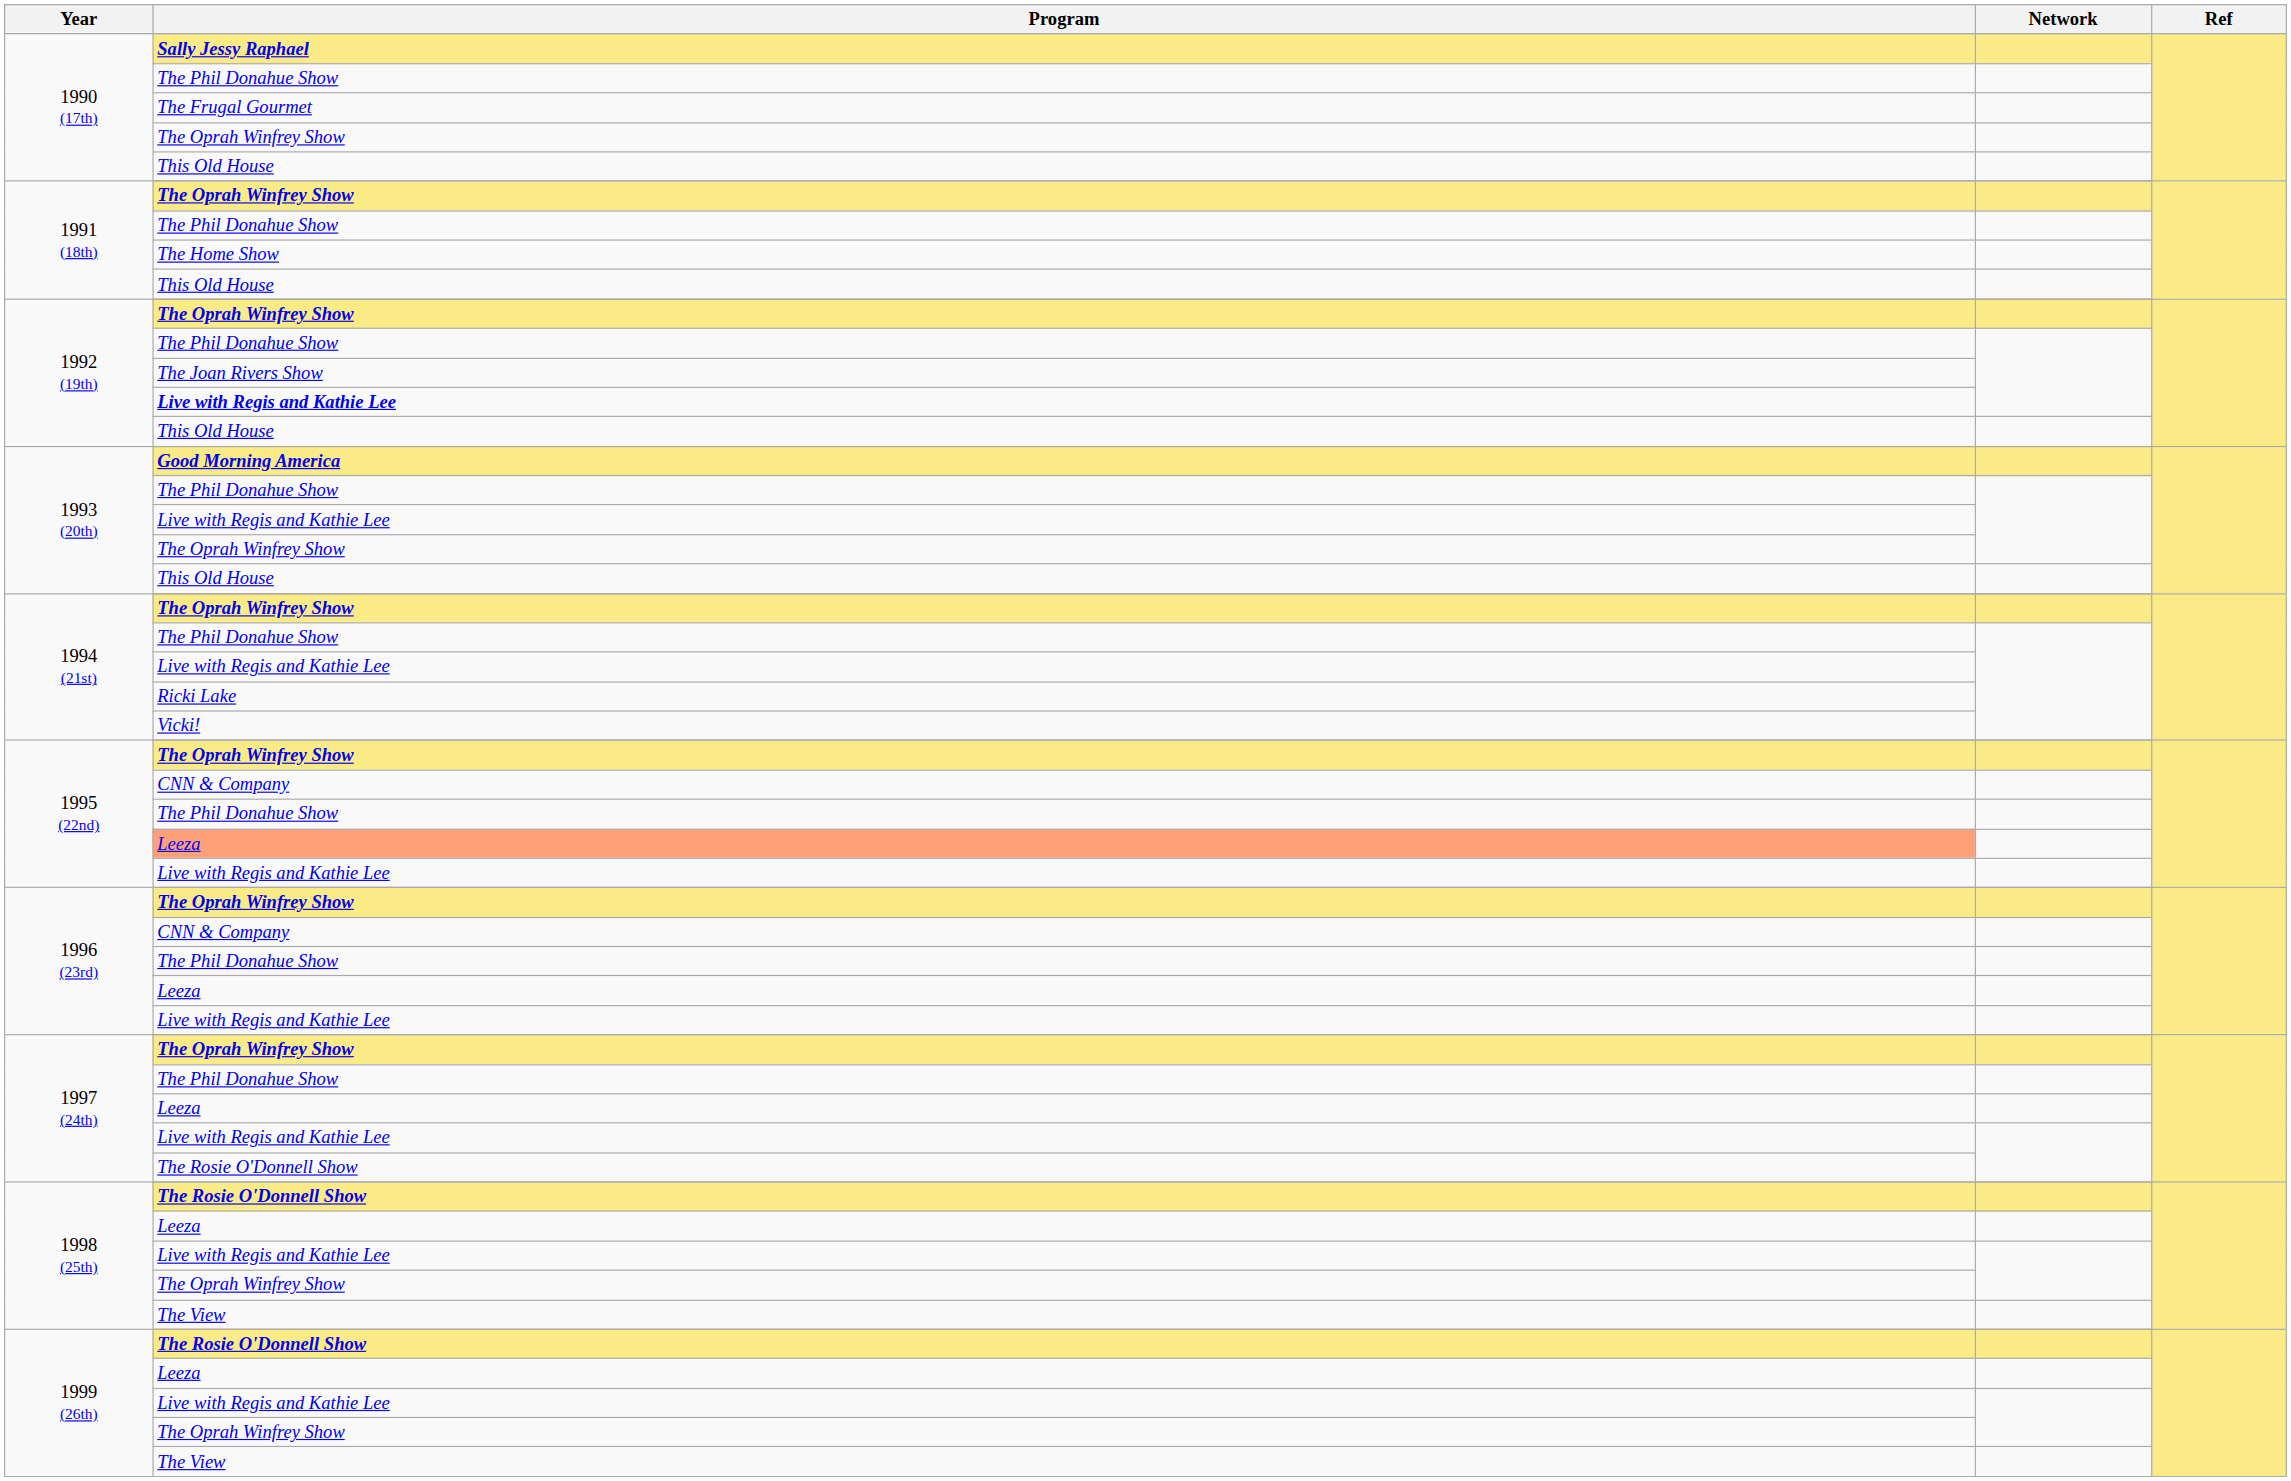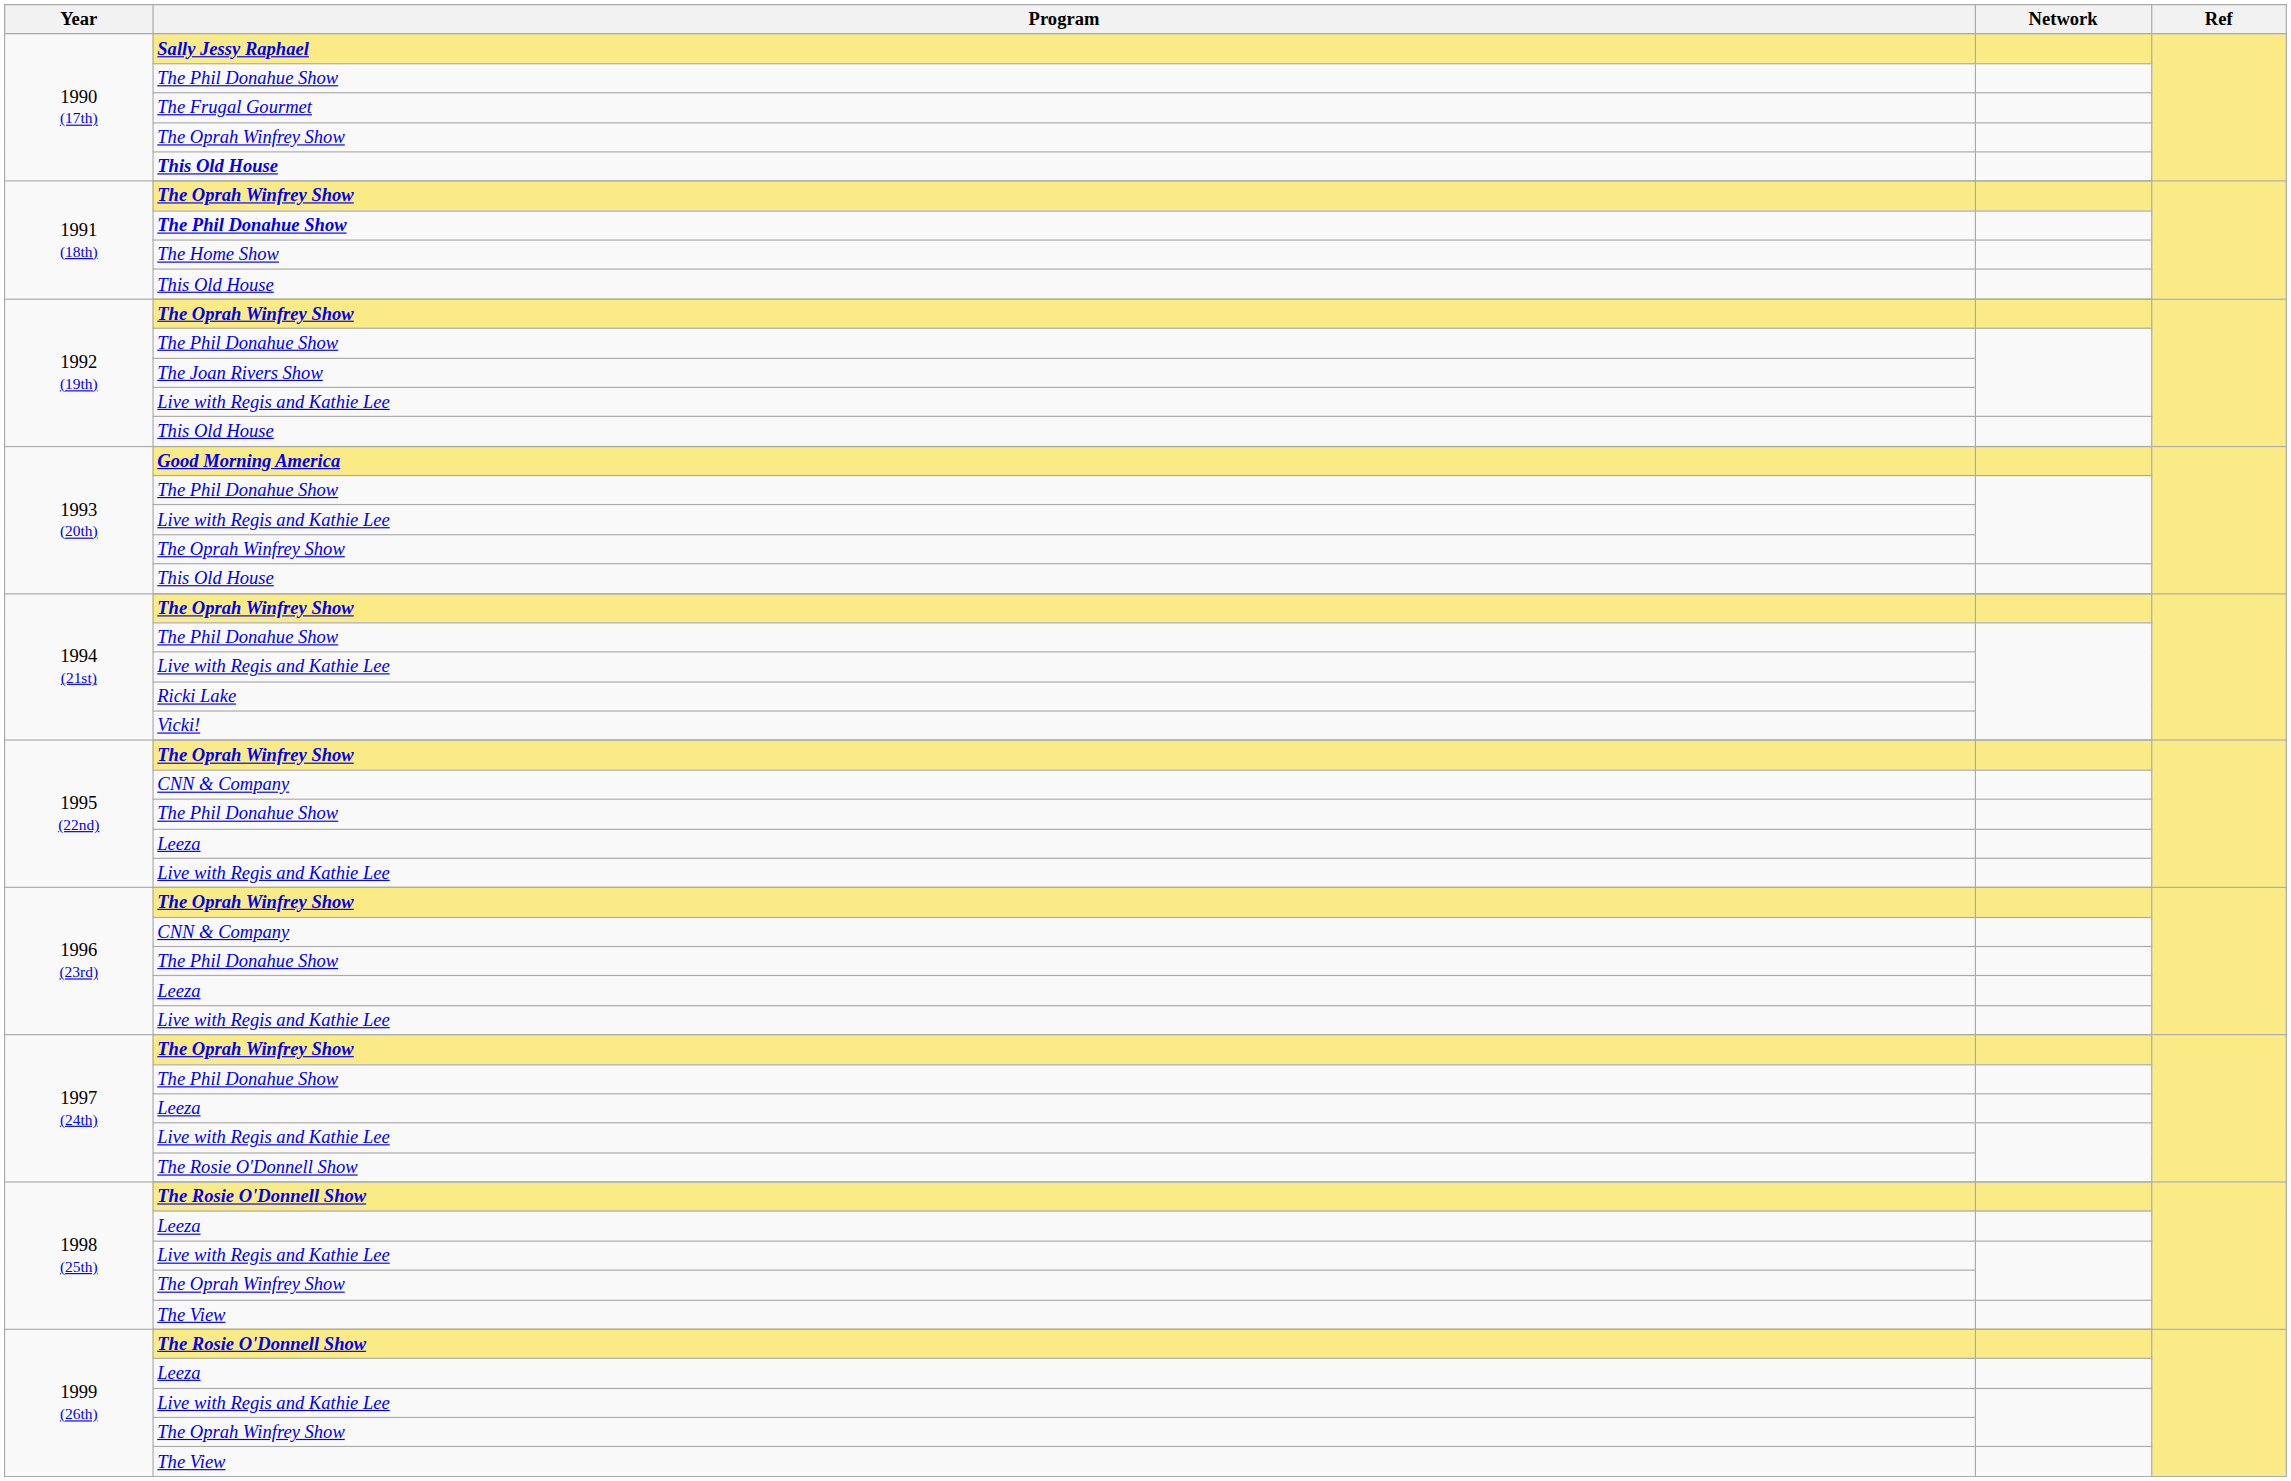(216, 166) normal -> (218, 166) bold
(248, 225) normal -> (252, 225) bold
(277, 401) bold -> (274, 401) normal
(179, 843) lightsalmon background -> (179, 843) no background
